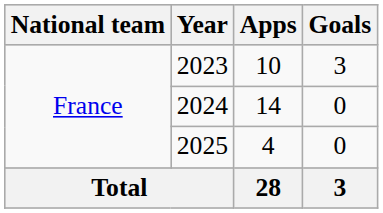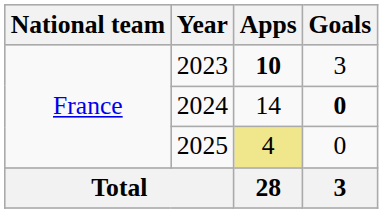(268, 65) normal -> (268, 65) bold
(340, 106) normal -> (340, 106) bold
(268, 146) no background -> (268, 146) khaki background
